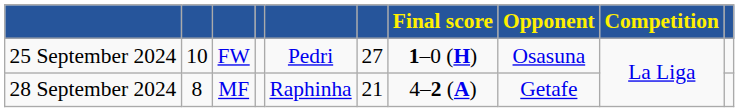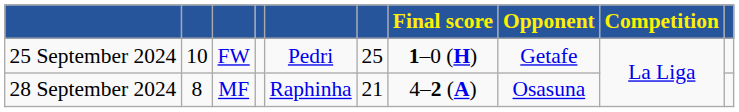(372, 55) 27 -> (372, 55) 25
(549, 55) Osasuna -> (549, 55) Getafe
(549, 89) Getafe -> (549, 89) Osasuna
